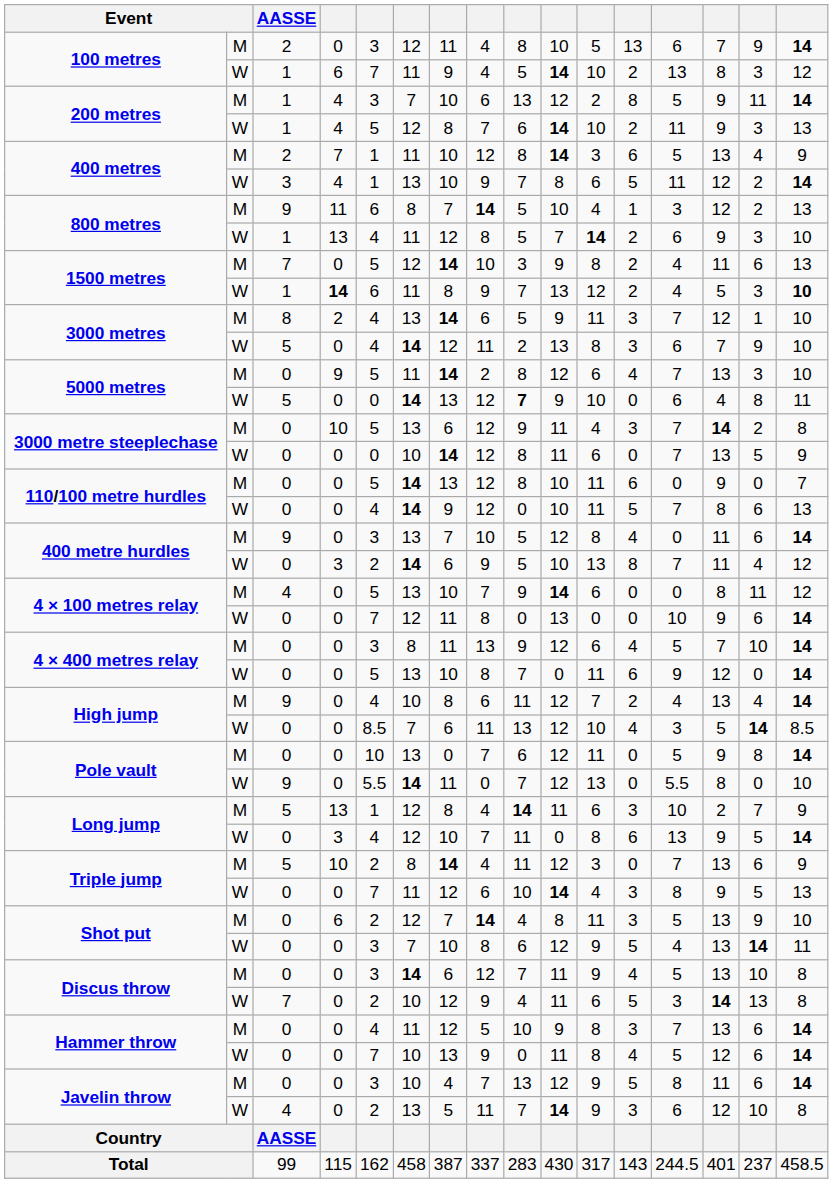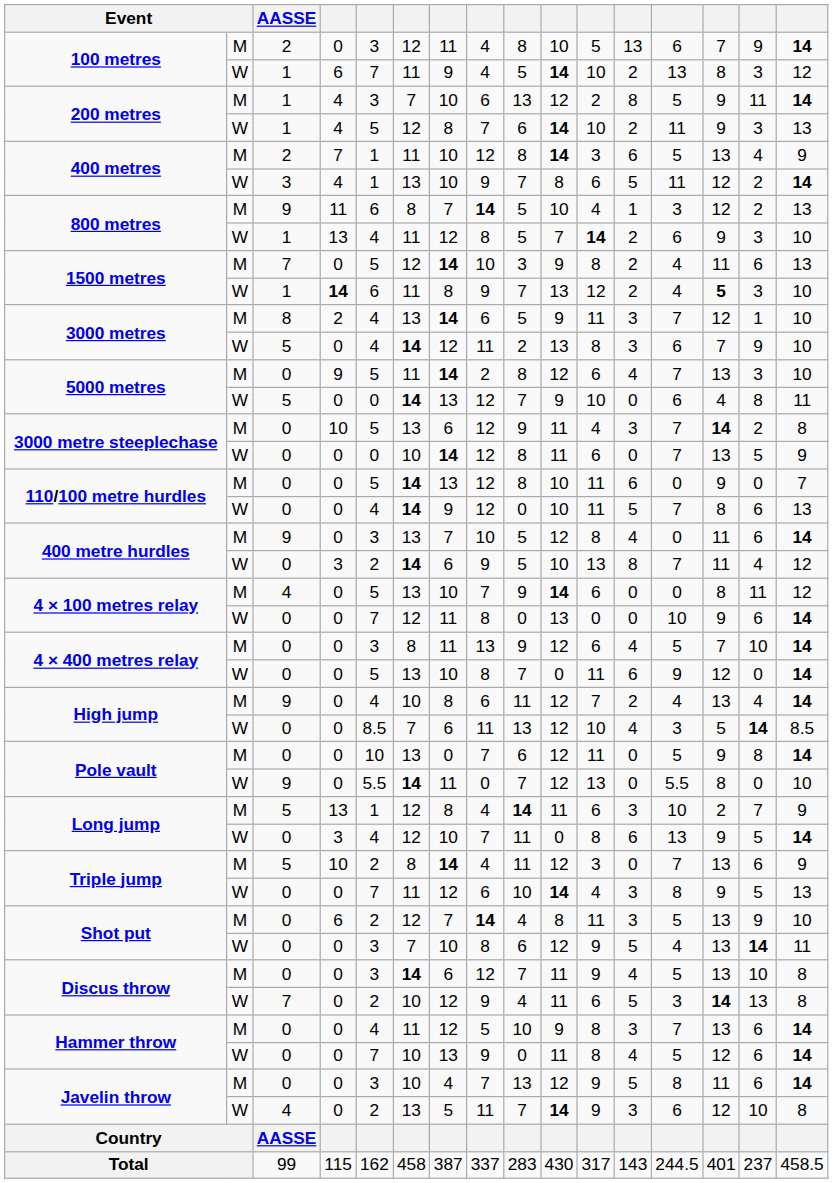(721, 292) normal -> (721, 292) bold
(802, 292) bold -> (802, 292) normal
(522, 401) bold -> (522, 401) normal
